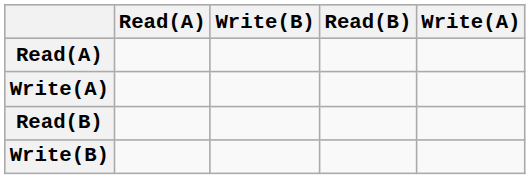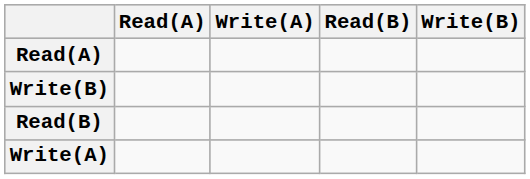columns swapped: (471, 22) <-> (265, 22)
(59, 89) Write(A) -> (59, 89) Write(B)
(59, 156) Write(B) -> (59, 156) Write(A)
